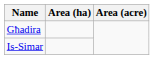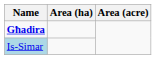(24, 29) normal -> (26, 29) bold
(25, 46) no background -> (25, 46) lightblue background
